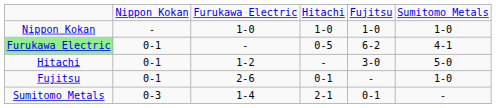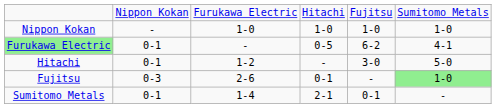(152, 79) 0-1 -> (152, 79) 0-3
(443, 79) no background -> (443, 79) lightgreen background
(152, 95) 0-3 -> (152, 95) 0-1
